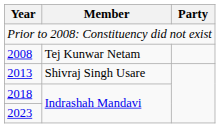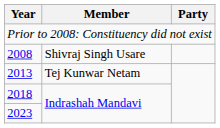(92, 53) Tej Kunwar Netam -> (95, 53) Shivraj Singh Usare
(95, 73) Shivraj Singh Usare -> (92, 73) Tej Kunwar Netam
